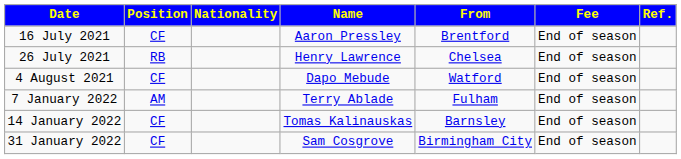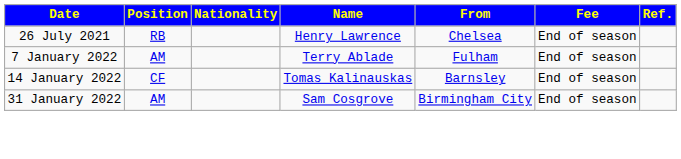- row: (64, 36)
- row: (64, 79)
(158, 142) CF -> (158, 100) AM
